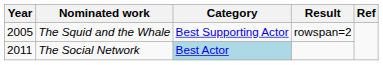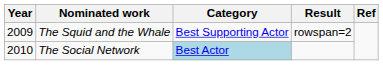(20, 32) 2005 -> (20, 32) 2009
(20, 50) 2011 -> (20, 50) 2010
